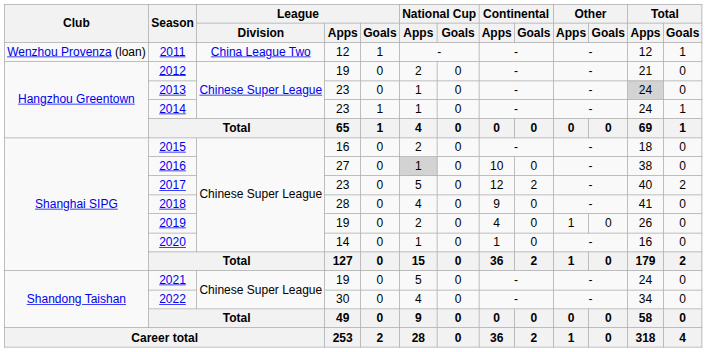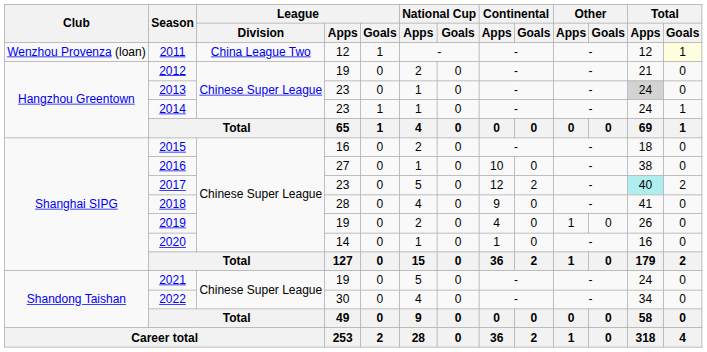(683, 52) no background -> (683, 52) lightyellow background
(418, 166) lightgrey background -> (418, 166) no background
(645, 185) no background -> (645, 185) paleturquoise background
